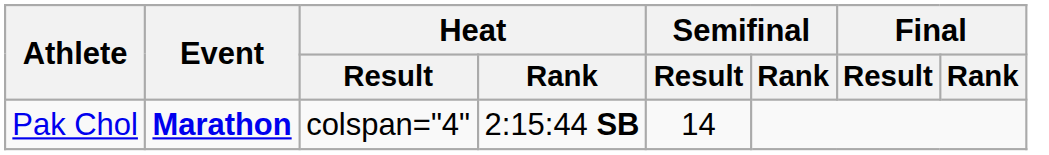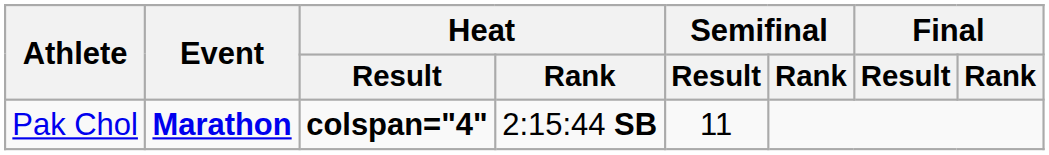(388, 125) normal -> (397, 125) bold
(699, 125) 14 -> (716, 125) 11
